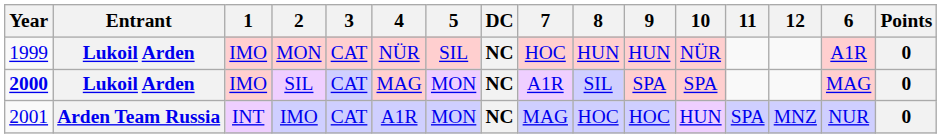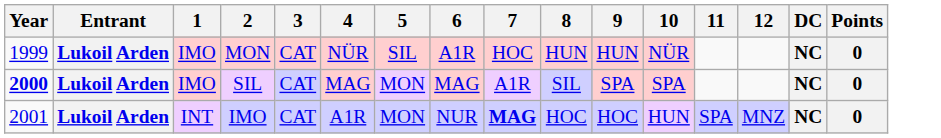columns swapped: (849, 20) <-> (499, 20)
(139, 117) Arden Team Russia -> (113, 117) Lukoil Arden
(545, 117) normal -> (512, 117) bold
